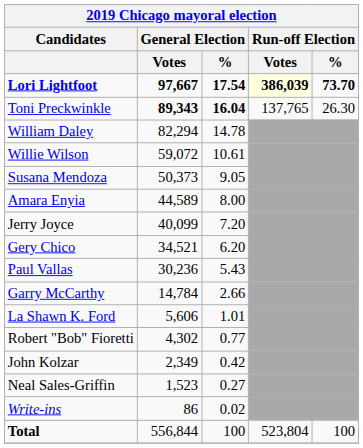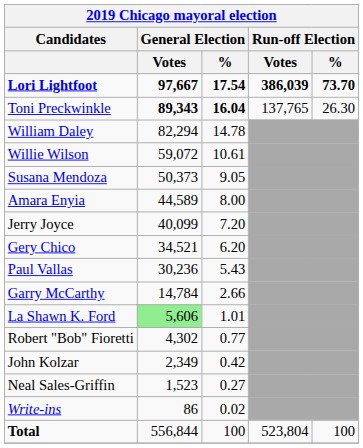(285, 85) lightyellow background -> (285, 85) no background
(182, 316) no background -> (182, 316) lightgreen background
